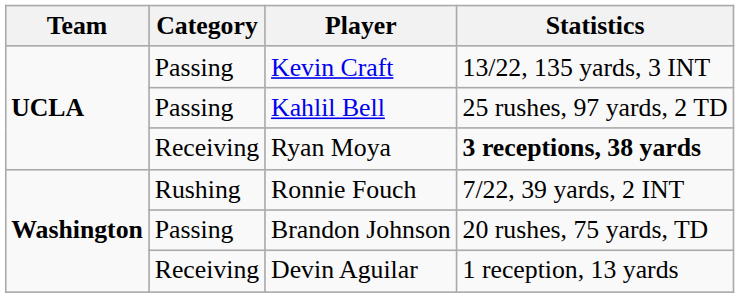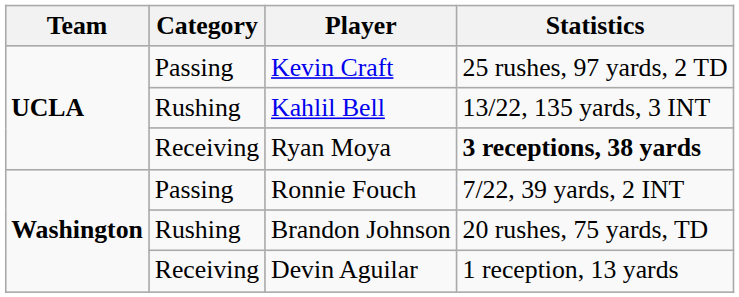(586, 66) 13/22, 135 yards, 3 INT -> (595, 66) 25 rushes, 97 yards, 2 TD
(194, 107) Passing -> (198, 107) Rushing
(595, 107) 25 rushes, 97 yards, 2 TD -> (586, 107) 13/22, 135 yards, 3 INT
(198, 189) Rushing -> (194, 189) Passing
(194, 229) Passing -> (198, 229) Rushing
